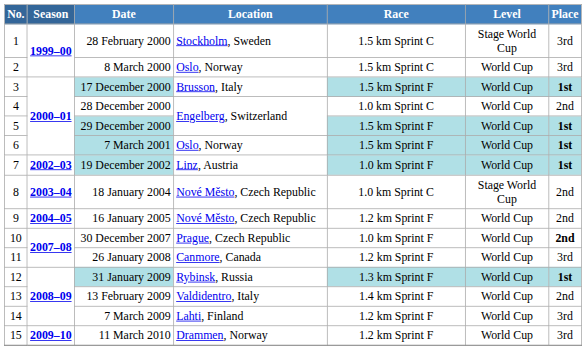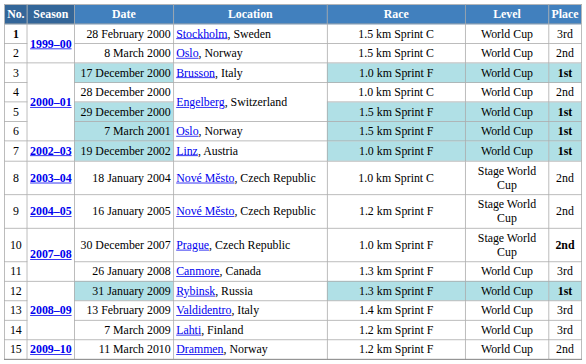(16, 41) normal -> (16, 34) bold
(507, 41) Stage World Cup -> (507, 34) World Cup
(565, 67) 3rd -> (565, 53) 2nd
(396, 87) 1.5 km Sprint F -> (396, 73) 1.0 km Sprint F
(507, 218) World Cup -> (507, 211) Stage World Cup
(507, 238) World Cup -> (507, 245) Stage World Cup
(396, 257) 1.2 km Sprint F -> (396, 271) 1.3 km Sprint F
(565, 296) 2nd -> (565, 310) 3rd
(565, 335) 3rd -> (565, 349) 2nd
